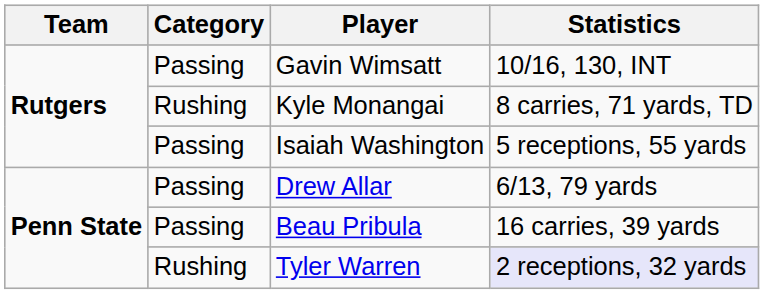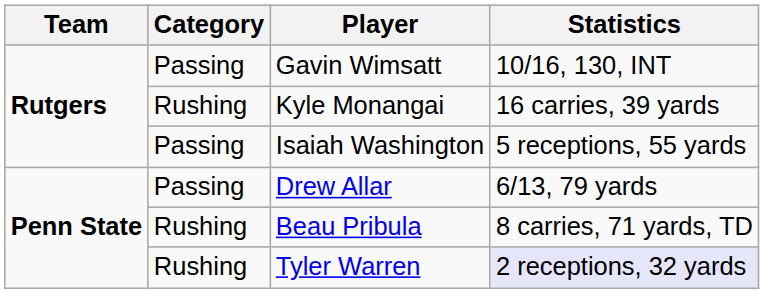(624, 105) 8 carries, 71 yards, TD -> (608, 105) 16 carries, 39 yards
(199, 226) Passing -> (201, 226) Rushing
(608, 226) 16 carries, 39 yards -> (624, 226) 8 carries, 71 yards, TD
